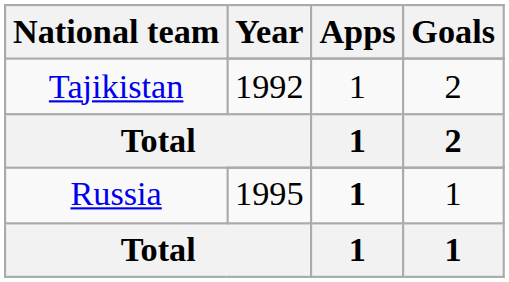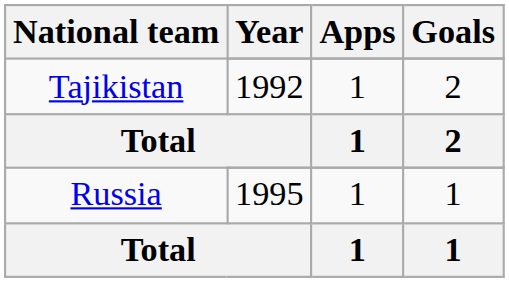(357, 194) bold -> (357, 194) normal
